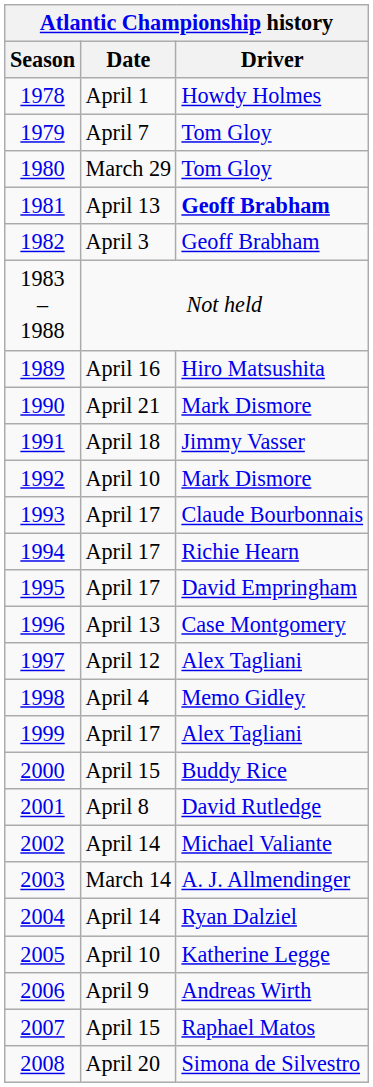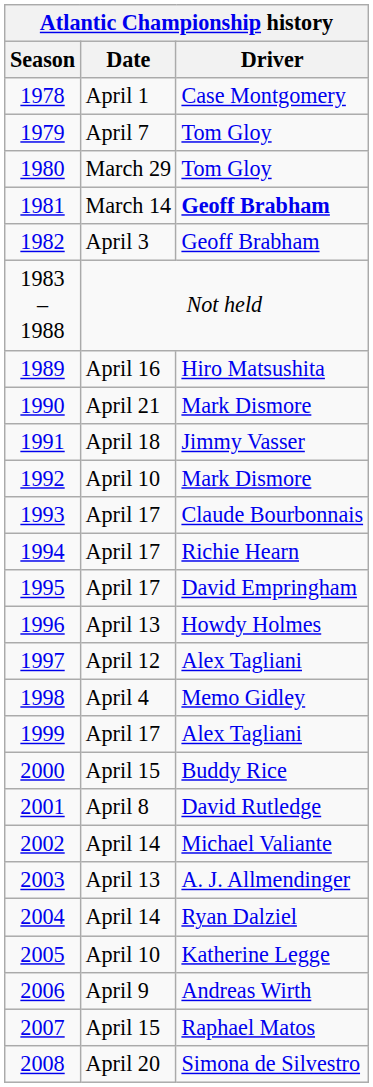(251, 96) Howdy Holmes -> (264, 96) Case Montgomery
(123, 205) April 13 -> (128, 205) March 14
(264, 624) Case Montgomery -> (251, 624) Howdy Holmes
(128, 880) March 14 -> (123, 880) April 13
